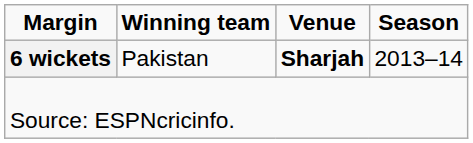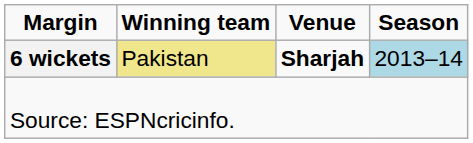(165, 58) no background -> (165, 58) khaki background
(419, 58) no background -> (419, 58) lightblue background
